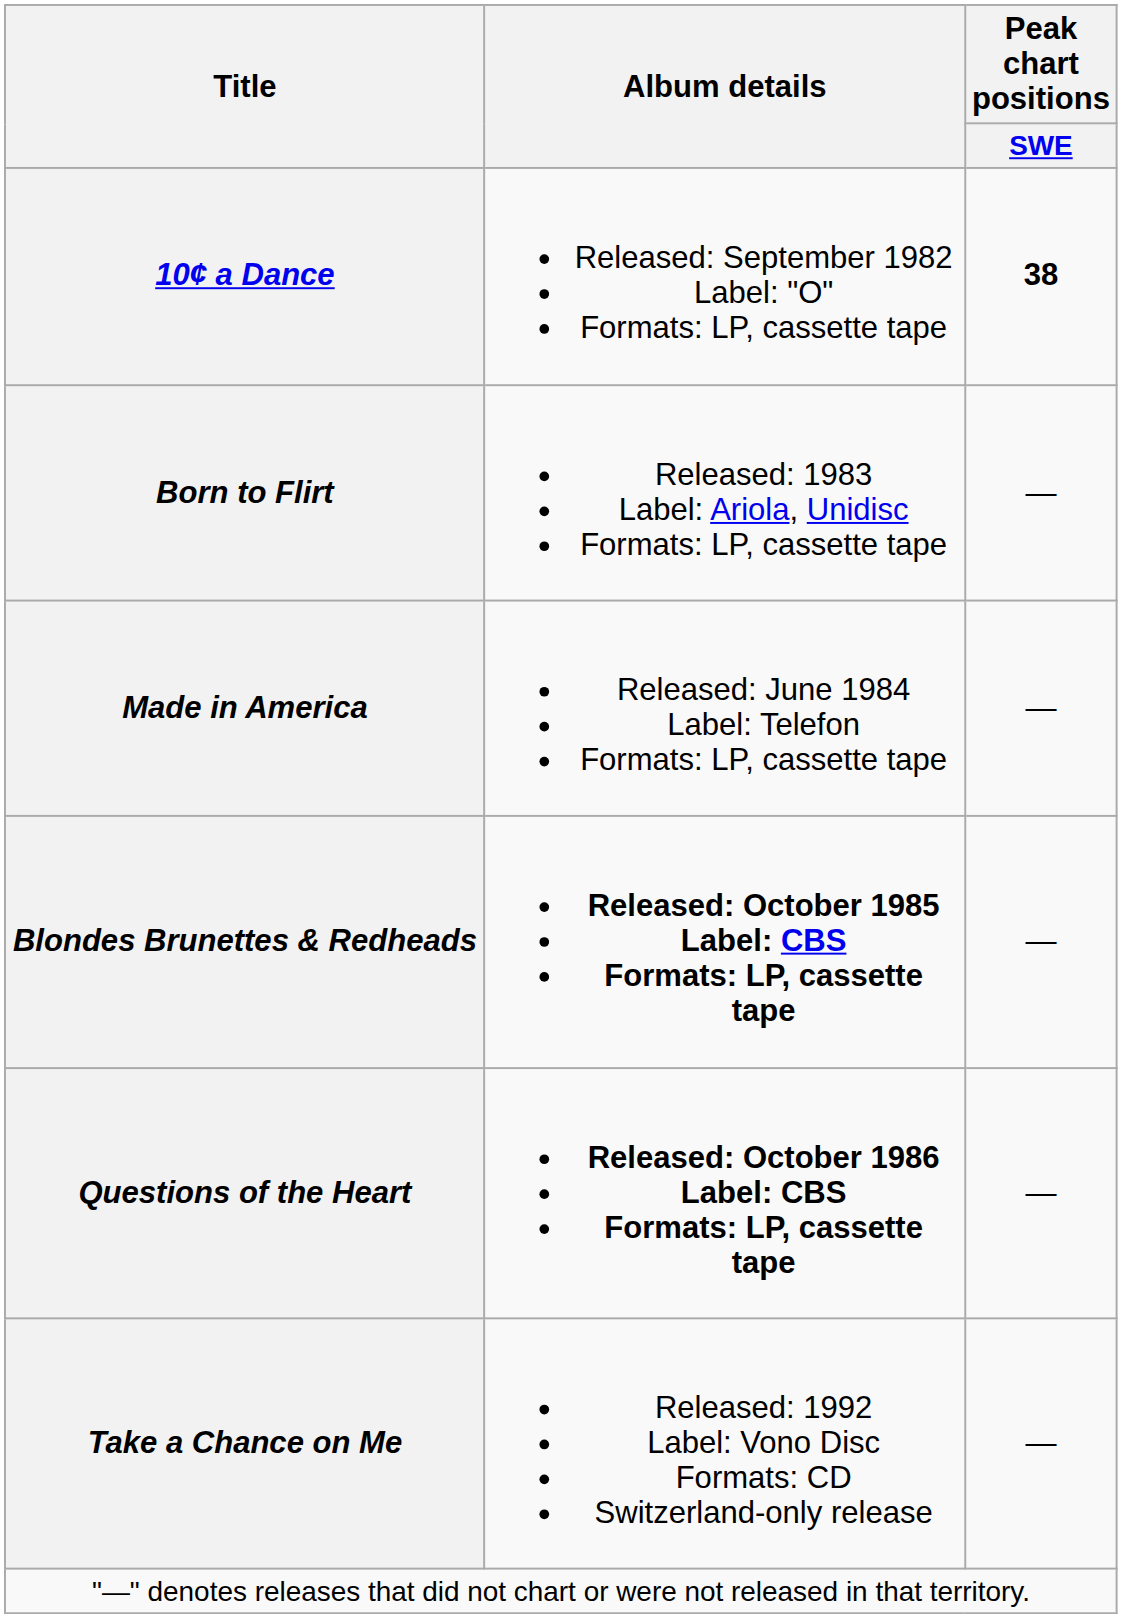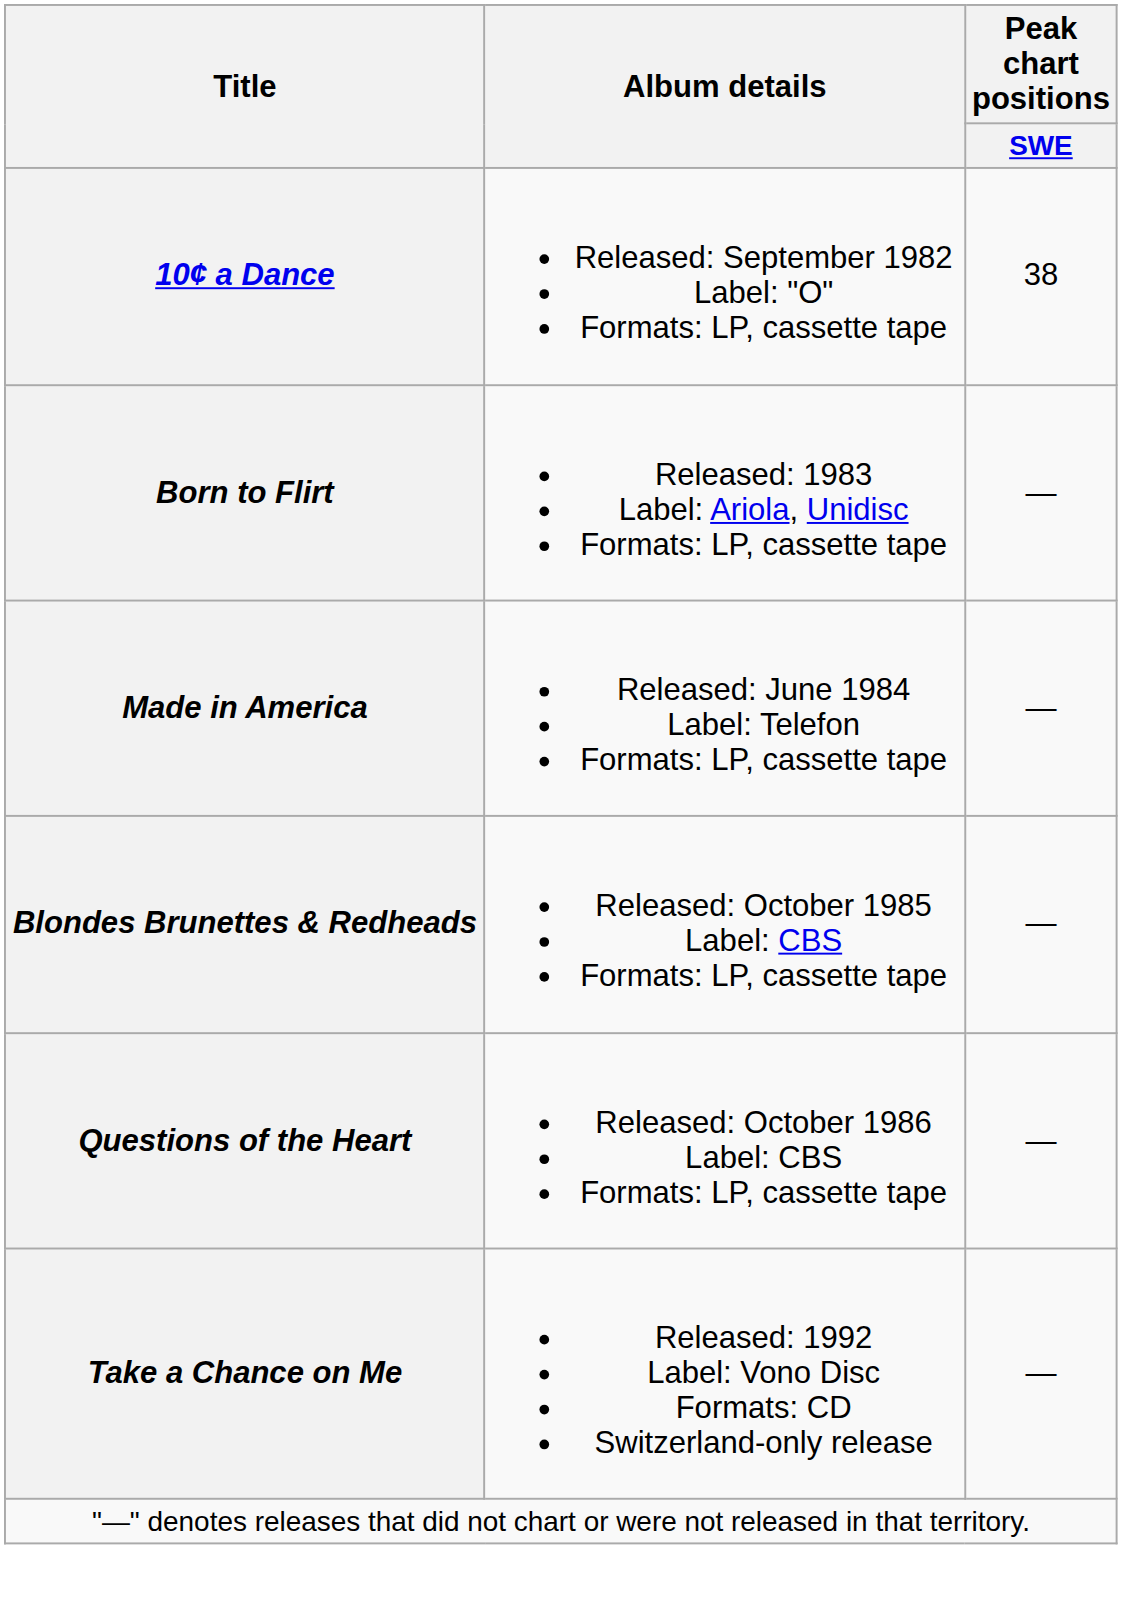(1041, 275) bold -> (1041, 275) normal
(725, 959) bold -> (725, 942) normal
(725, 1210) bold -> (725, 1158) normal
